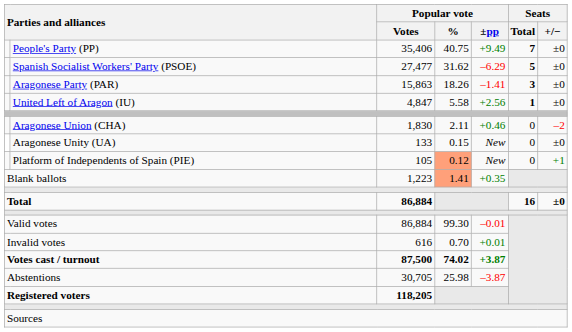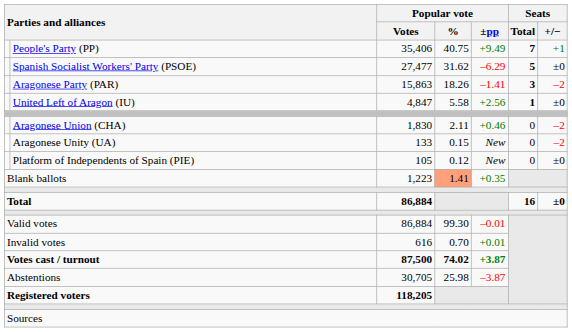(559, 48) ±0 -> (559, 48) +1
(559, 84) ±0 -> (559, 84) –2
(559, 142) ±0 -> (559, 142) –2
(459, 160) lightsalmon background -> (459, 160) no background
(559, 160) +1 -> (559, 160) ±0
